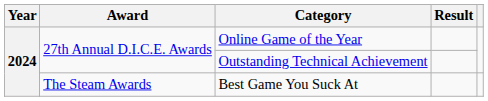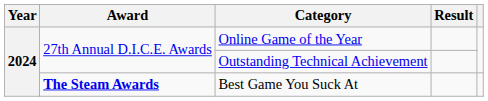(97, 84) normal -> (101, 84) bold
